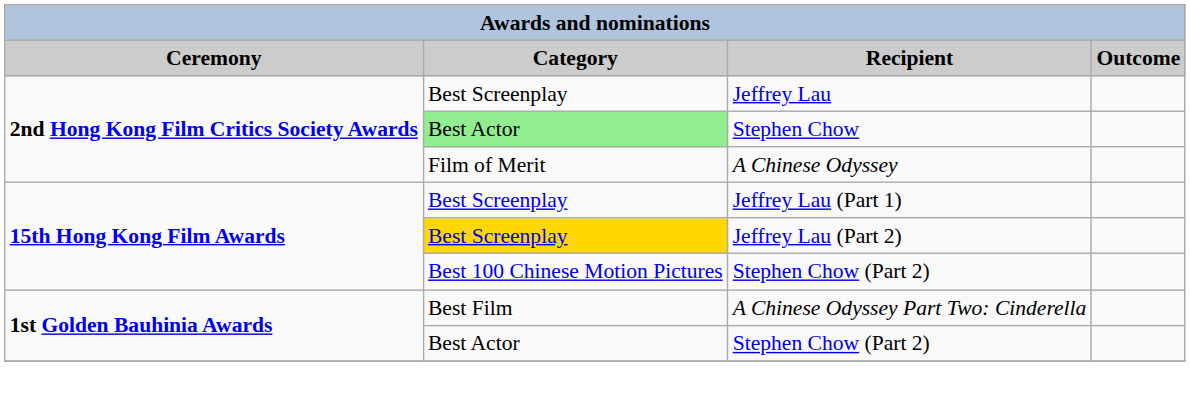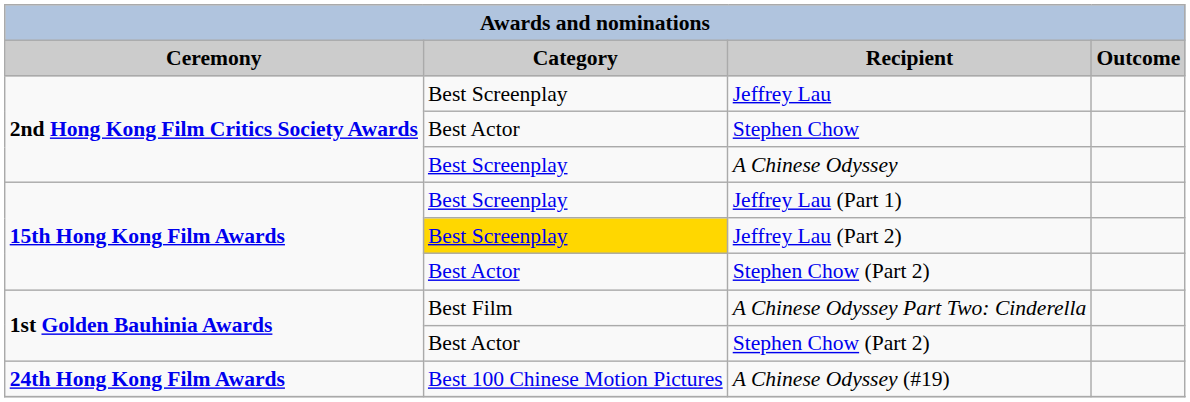(474, 129) lightgreen background -> (474, 129) no background
(487, 164) Film of Merit -> (498, 164) Best Screenplay
(575, 271) Best 100 Chinese Motion Pictures -> (474, 271) Best Actor
+ row: (147, 378)
